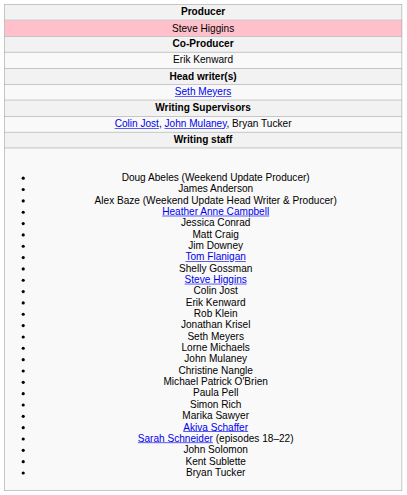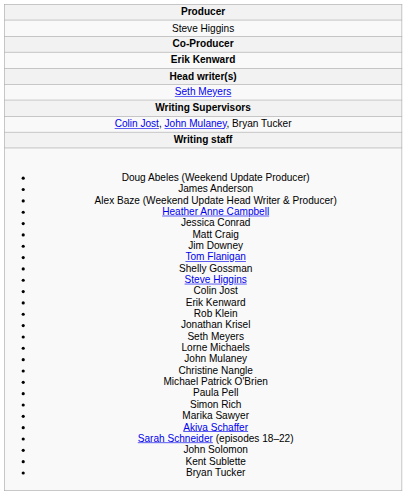(203, 28) pink background -> (203, 28) no background
(203, 60) normal -> (203, 60) bold
